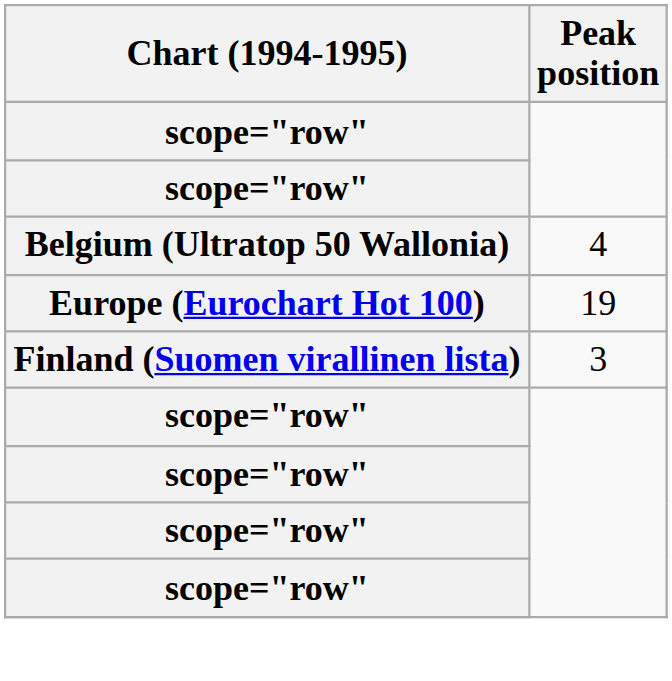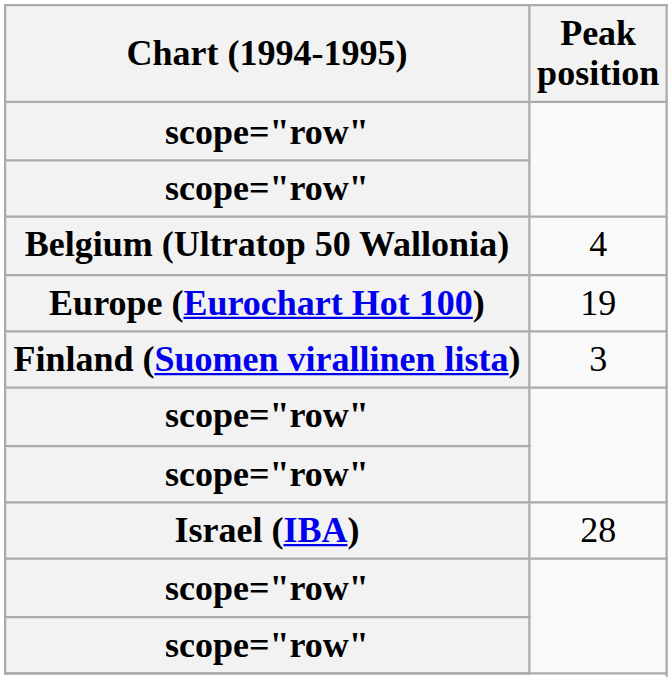+ row: (267, 530)
